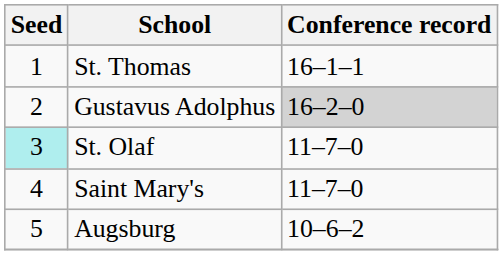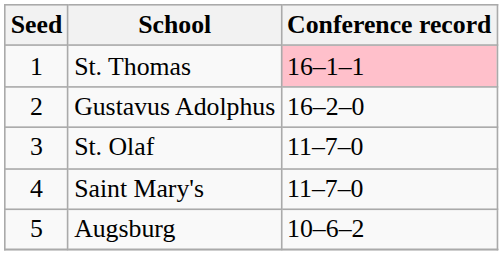(326, 65) no background -> (326, 65) pink background
(326, 106) lightgrey background -> (326, 106) no background
(37, 147) paleturquoise background -> (37, 147) no background
